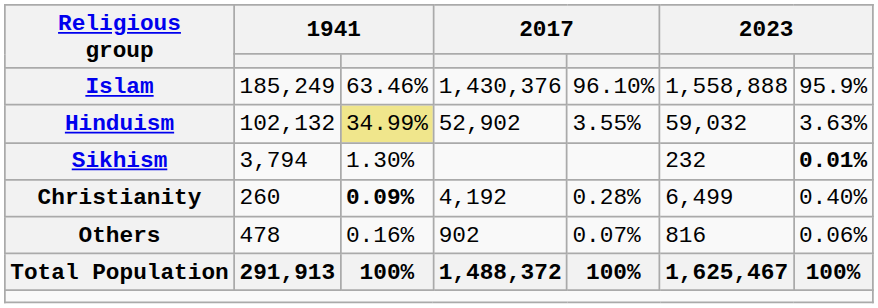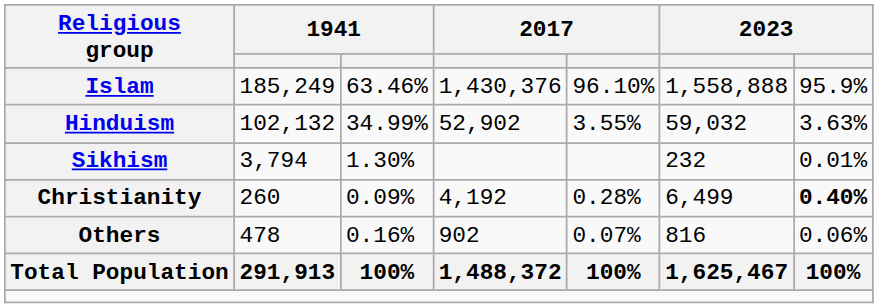(387, 124) khaki background -> (387, 124) no background
(833, 161) bold -> (833, 161) normal
(380, 198) bold -> (380, 198) normal
(833, 198) normal -> (833, 198) bold
